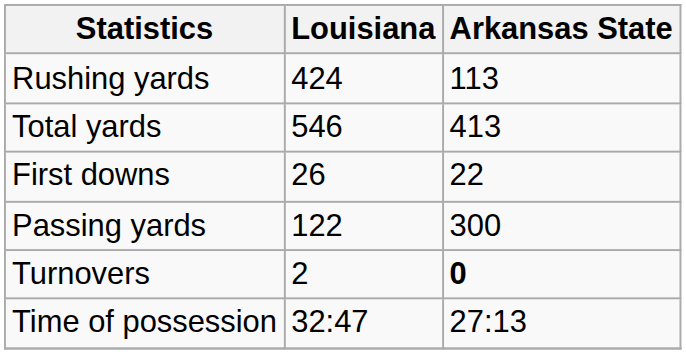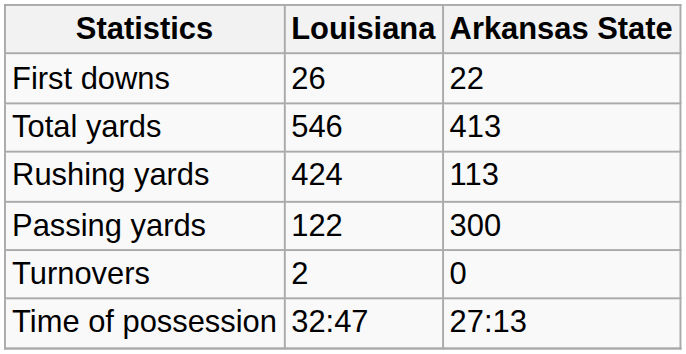rows swapped: (91, 175) <-> (111, 77)
(458, 273) bold -> (458, 273) normal
